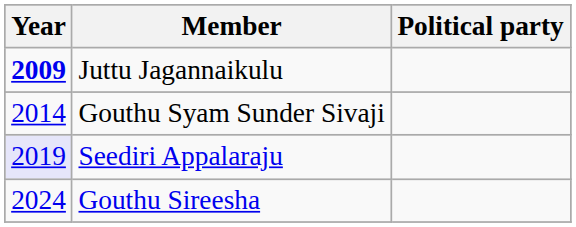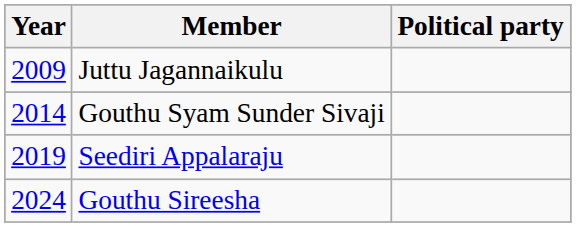(39, 69) bold -> (39, 69) normal
(39, 156) lavender background -> (39, 156) no background
